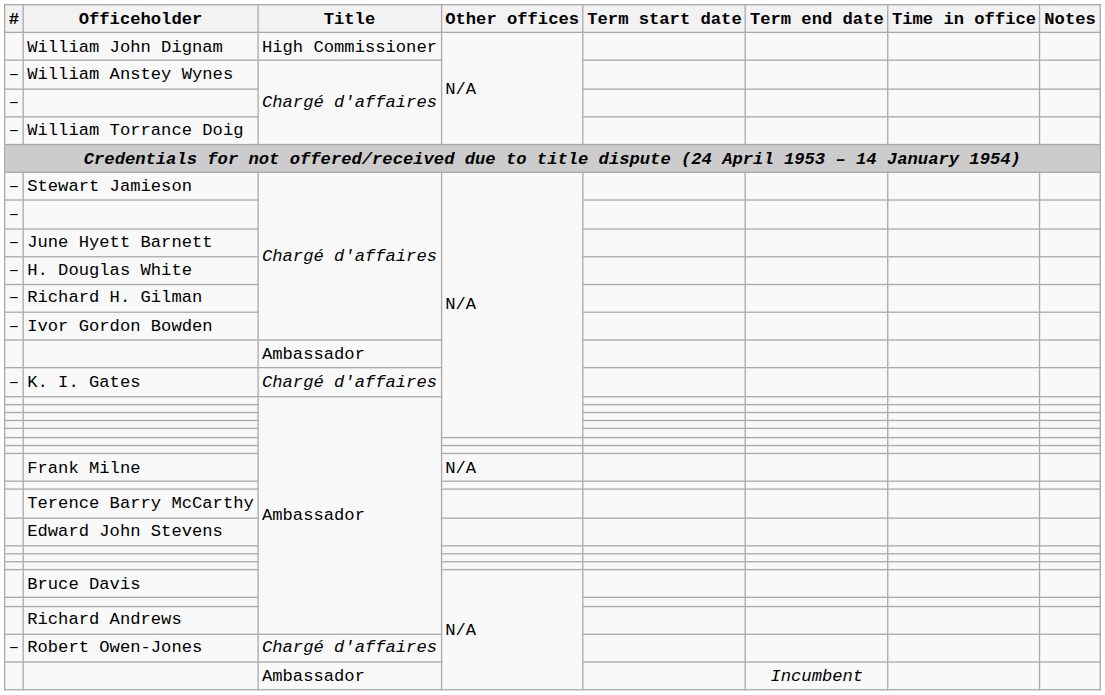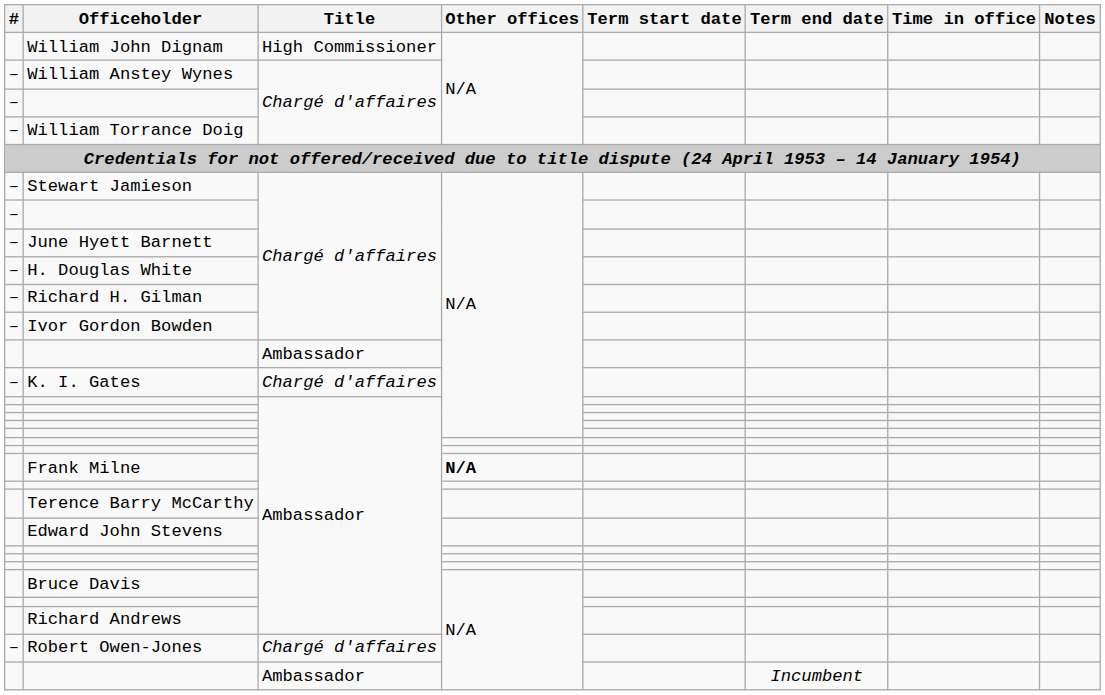(461, 467) normal -> (461, 467) bold
